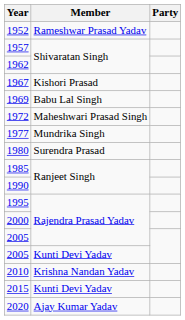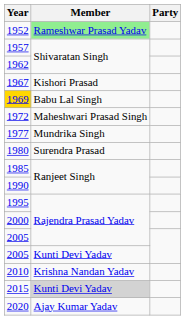(90, 30) no background -> (90, 30) lightgreen background
(18, 99) no background -> (18, 99) gold background
(73, 289) no background -> (73, 289) lightgrey background
